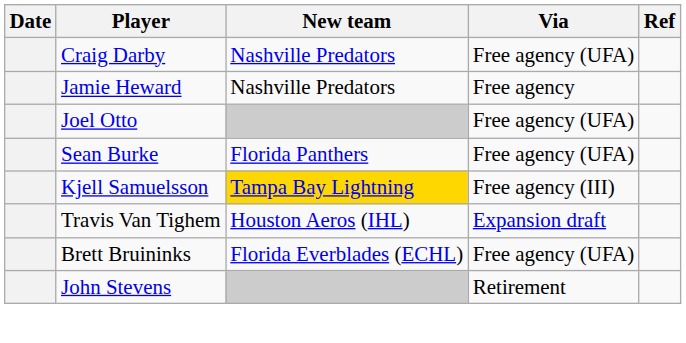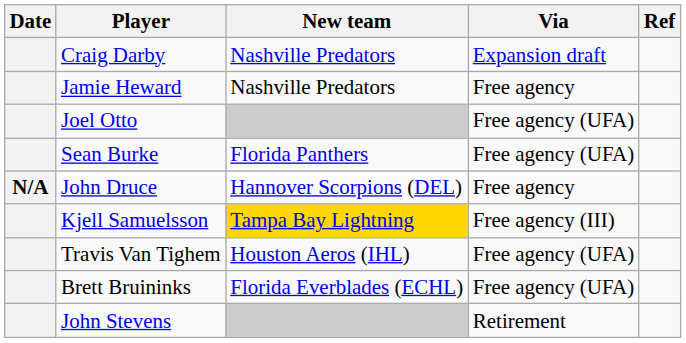(554, 54) Free agency (UFA) -> (539, 54) Expansion draft
+ row: (109, 187)
(539, 220) Expansion draft -> (554, 253) Free agency (UFA)
